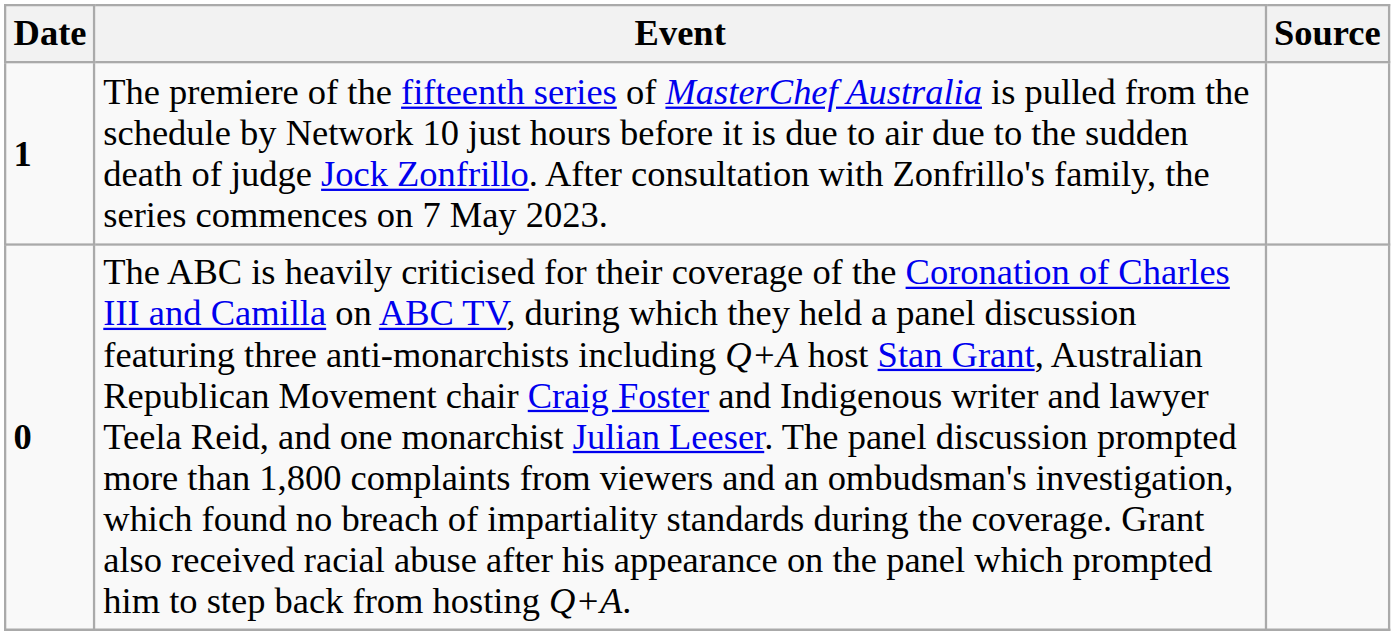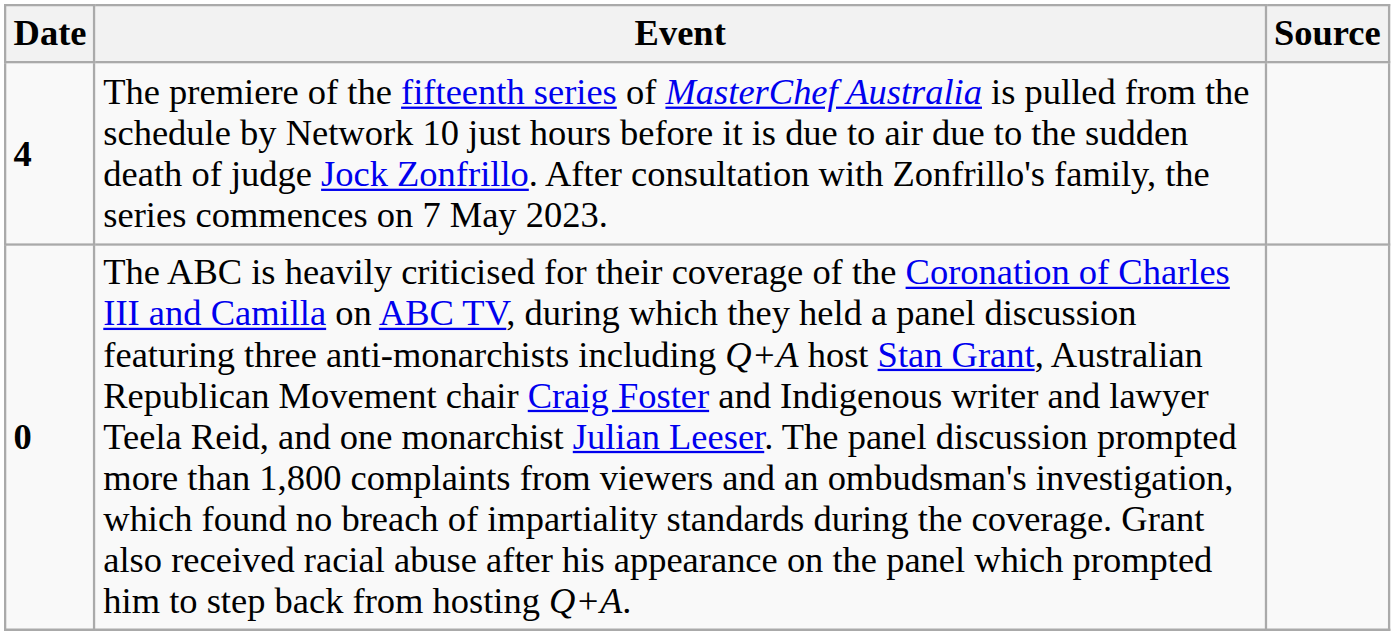(23, 152) 1 -> (23, 152) 4
